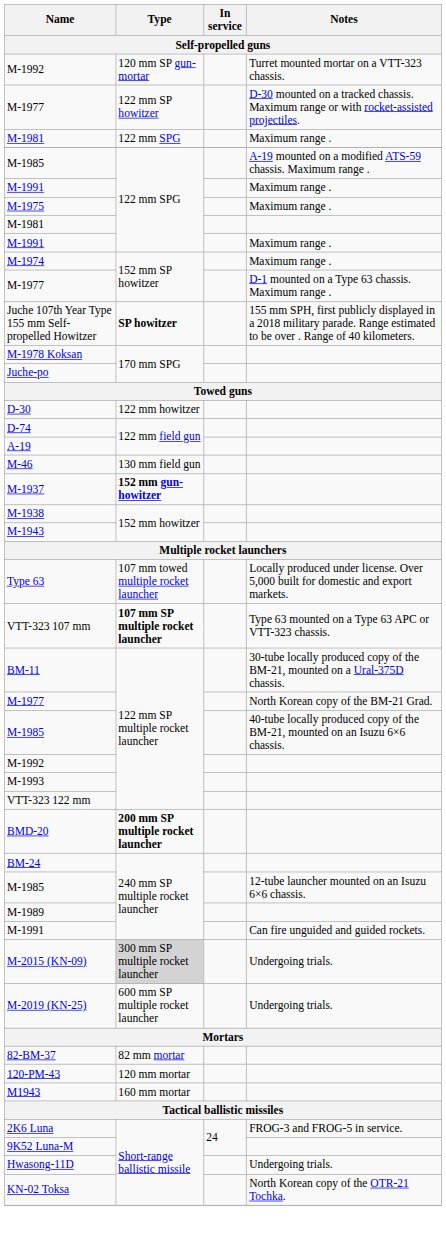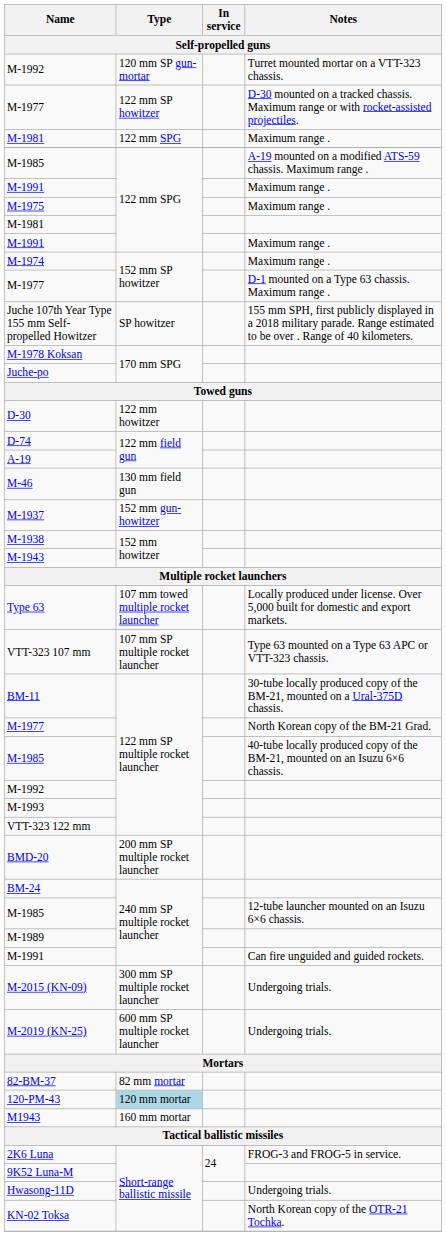(148, 323) bold -> (147, 323) normal
(151, 489) bold -> (150, 515) normal
(156, 625) bold -> (154, 651) normal
(156, 831) bold -> (154, 857) normal
(153, 961) lightgrey background -> (154, 987) no background
(154, 1073) no background -> (155, 1099) lightblue background
